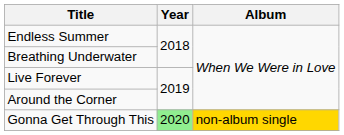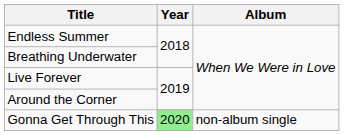(246, 120) gold background -> (246, 120) no background
